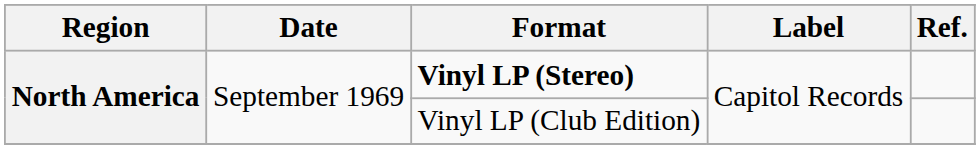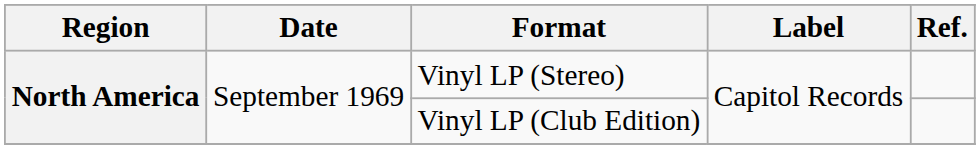(526, 74) bold -> (521, 74) normal
